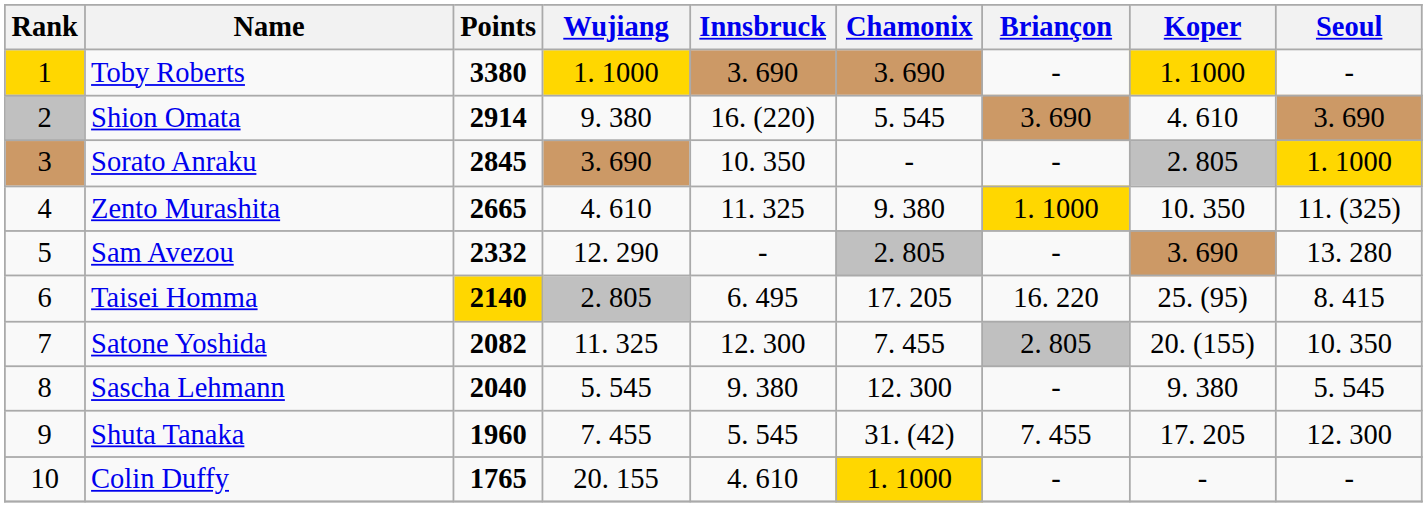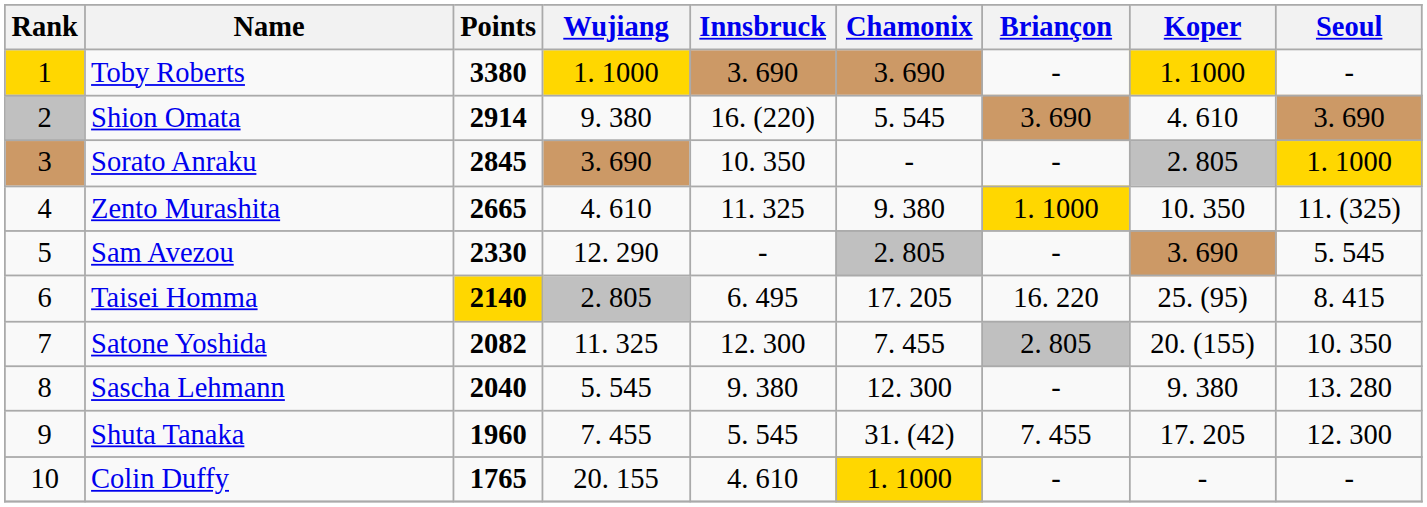(498, 252) 2332 -> (498, 252) 2330
(1349, 252) 13. 280 -> (1349, 252) 5. 545
(1349, 388) 5. 545 -> (1349, 388) 13. 280
